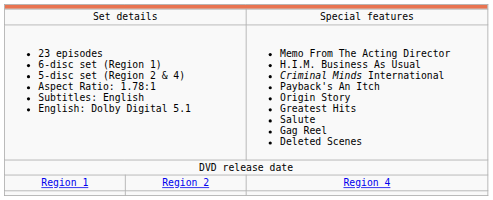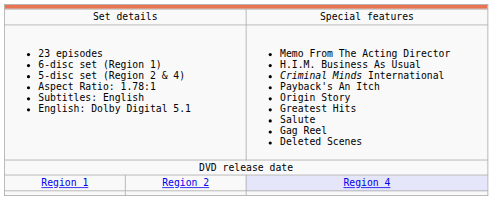(367, 184) no background -> (367, 184) lavender background
